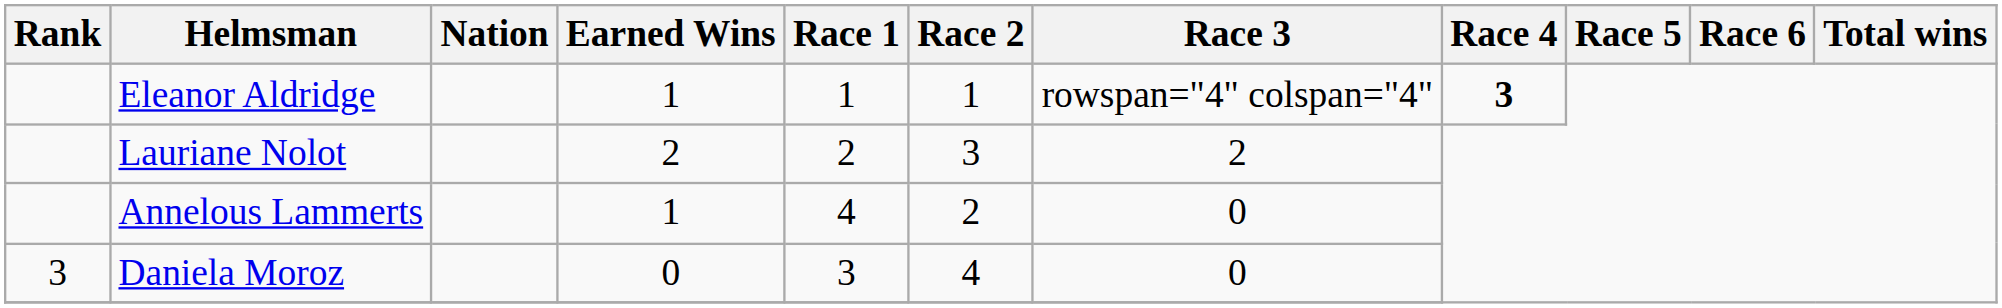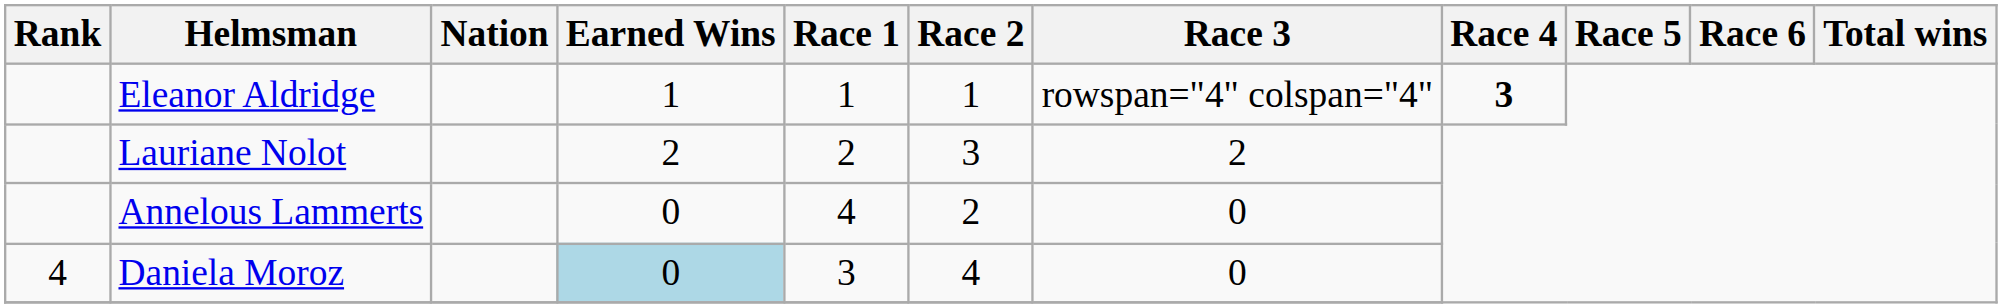(671, 212) 1 -> (671, 212) 0
(57, 271) 3 -> (57, 271) 4
(671, 271) no background -> (671, 271) lightblue background
